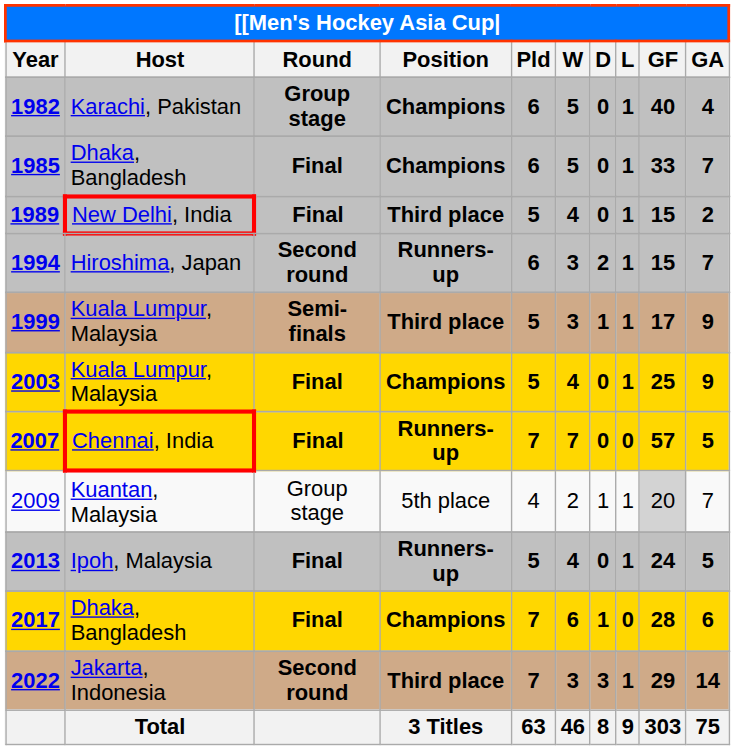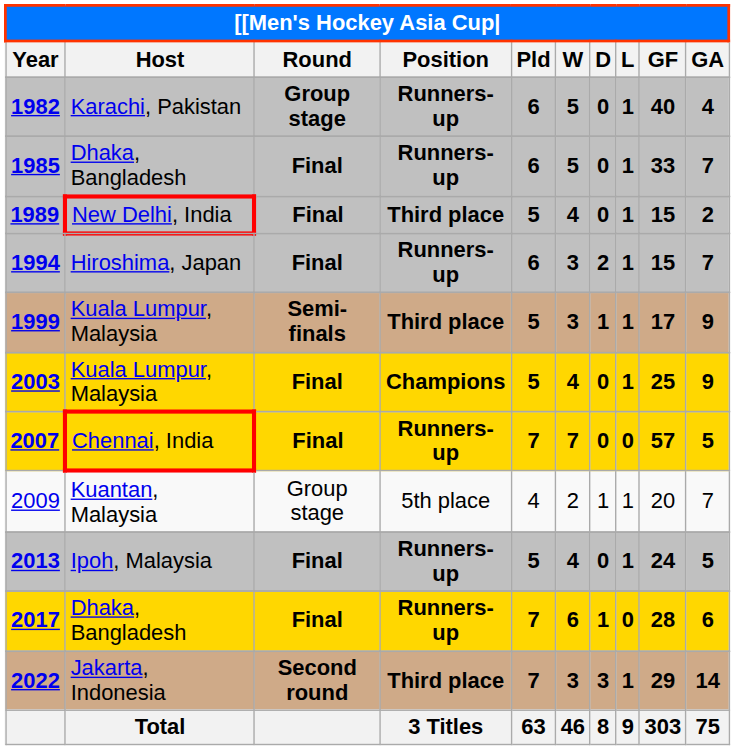(446, 106) Champions -> (446, 106) Runners-up
(446, 165) Champions -> (446, 165) Runners-up
(317, 262) Second round -> (317, 262) Final
(663, 501) lightgrey background -> (663, 501) no background
(446, 620) Champions -> (446, 620) Runners-up
